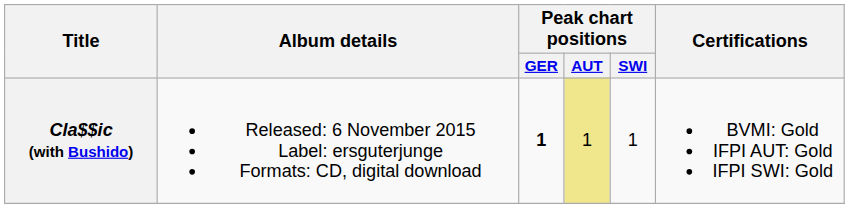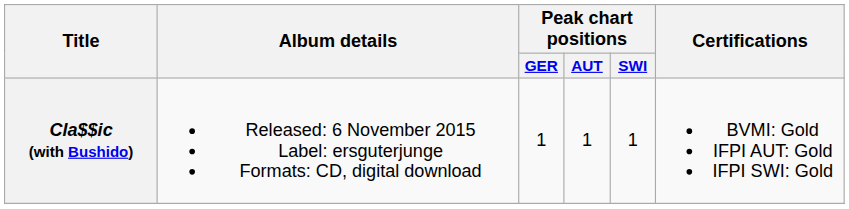(541, 140) bold -> (541, 140) normal
(587, 140) khaki background -> (587, 140) no background
